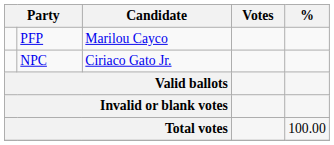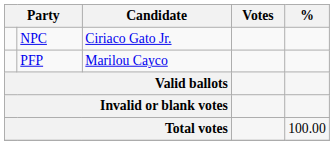rows swapped: (32, 38) <-> (34, 61)
